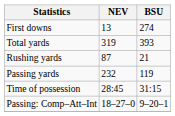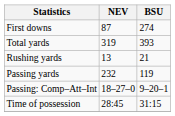(106, 27) 13 -> (106, 27) 87
(106, 58) 87 -> (106, 58) 13
rows swapped: (52, 104) <-> (43, 88)
